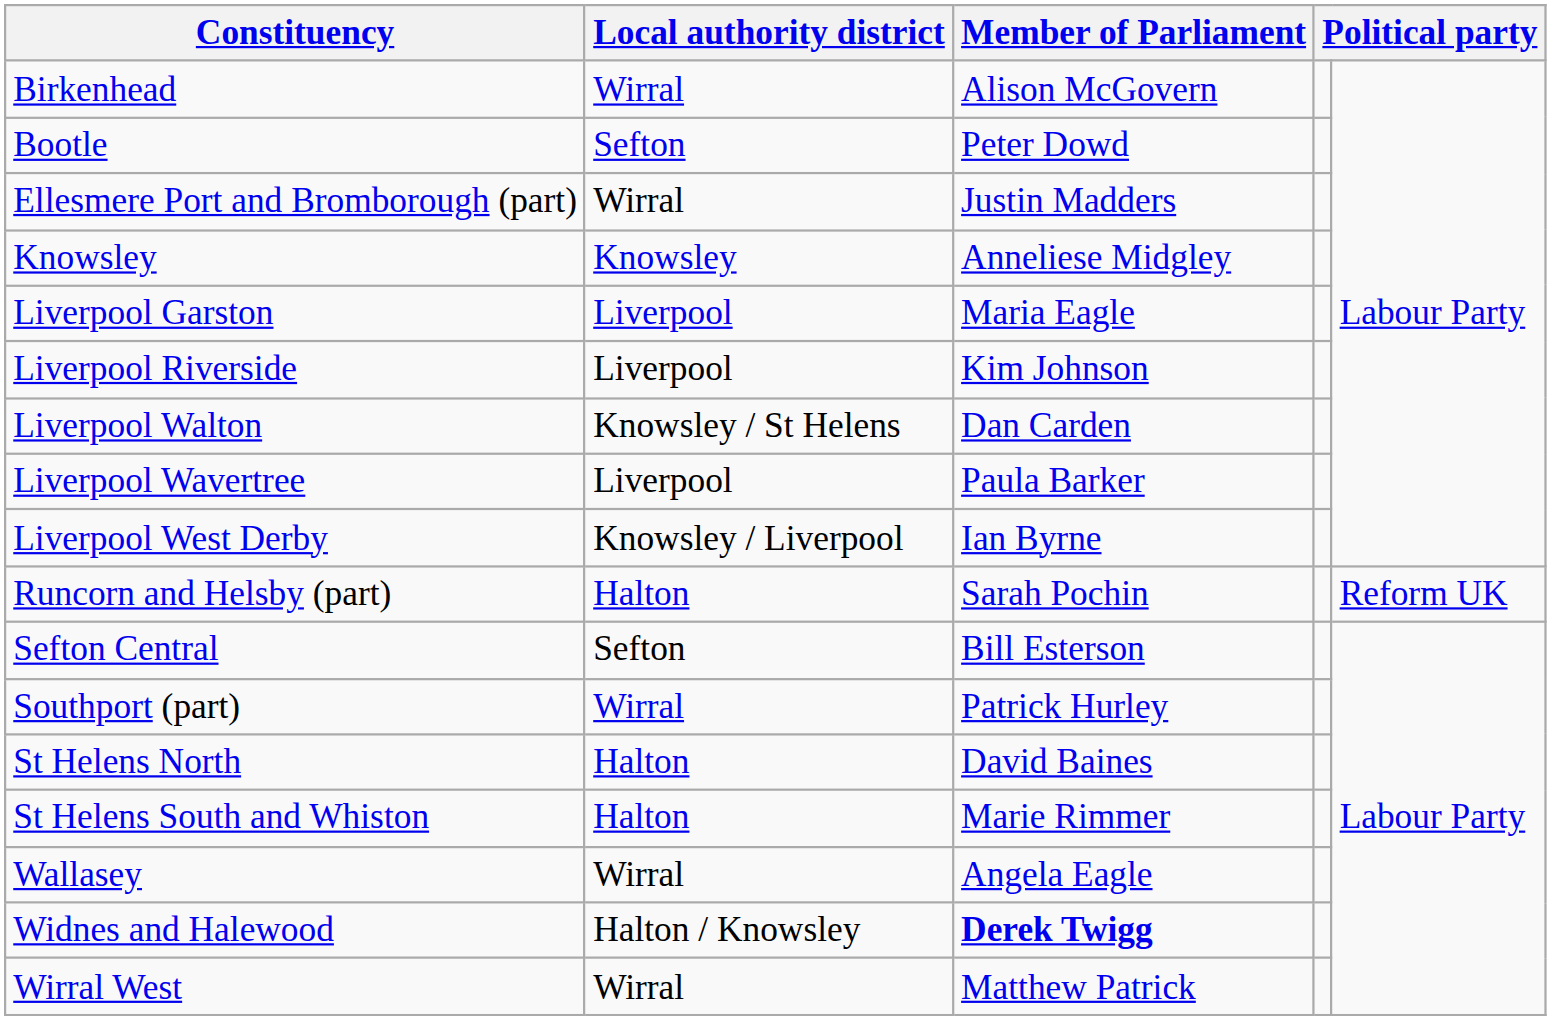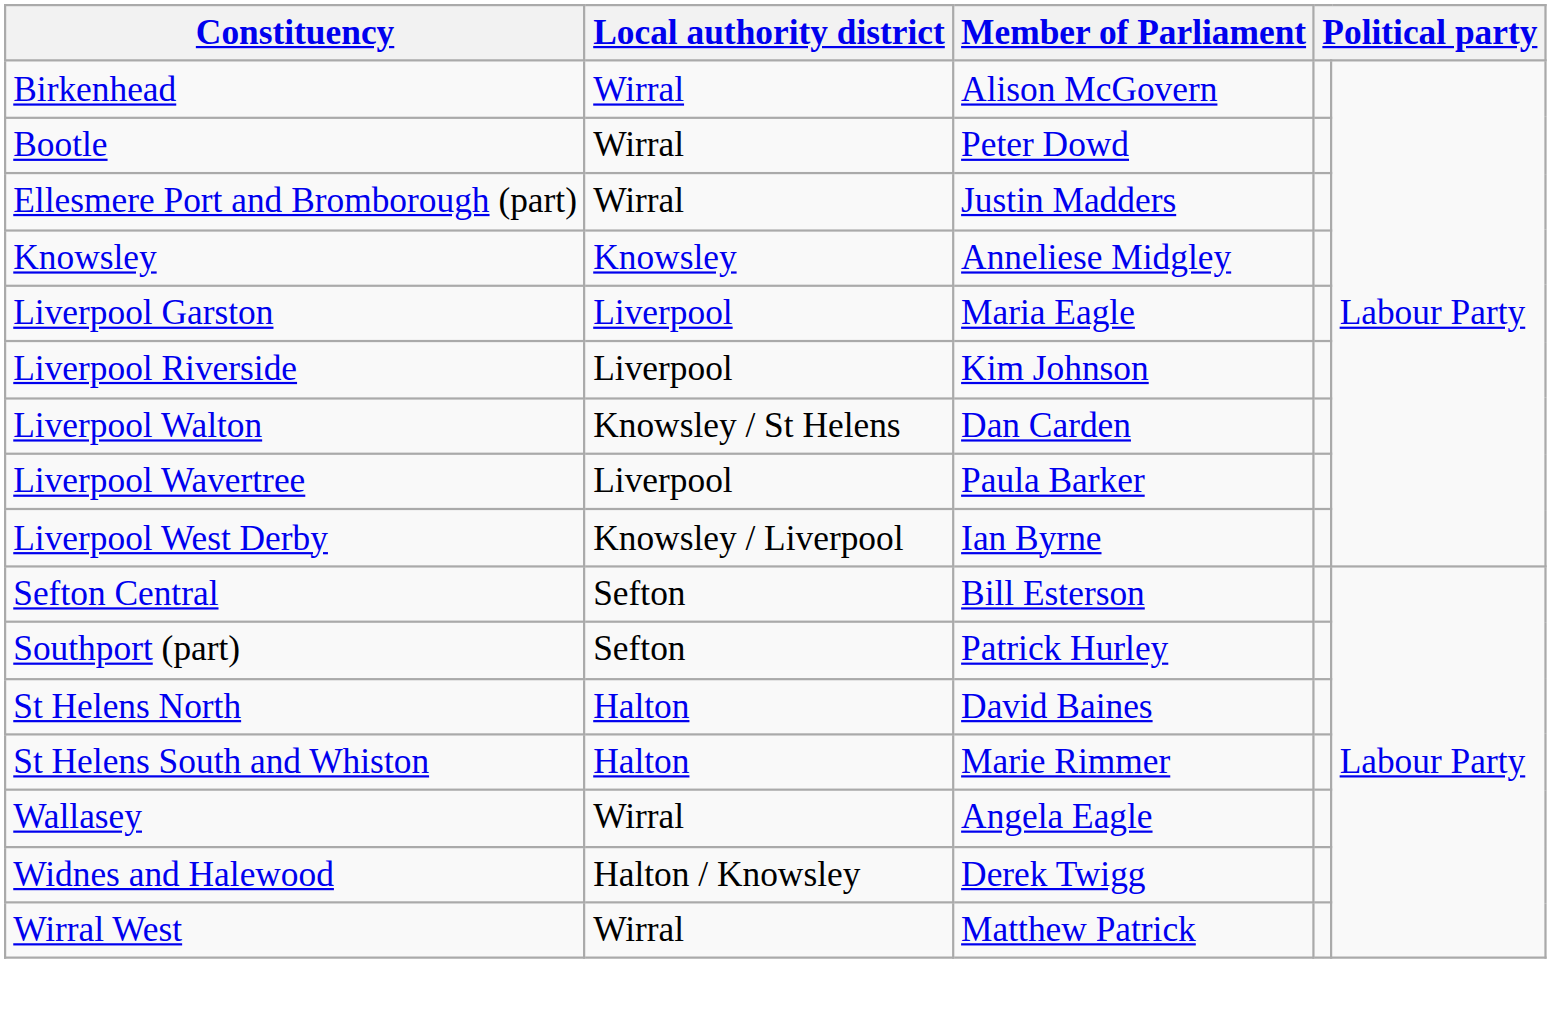(639, 144) Sefton -> (639, 144) Wirral
- row: (202, 593)
(639, 705) Wirral -> (639, 649) Sefton
(1057, 929) bold -> (1053, 873) normal
